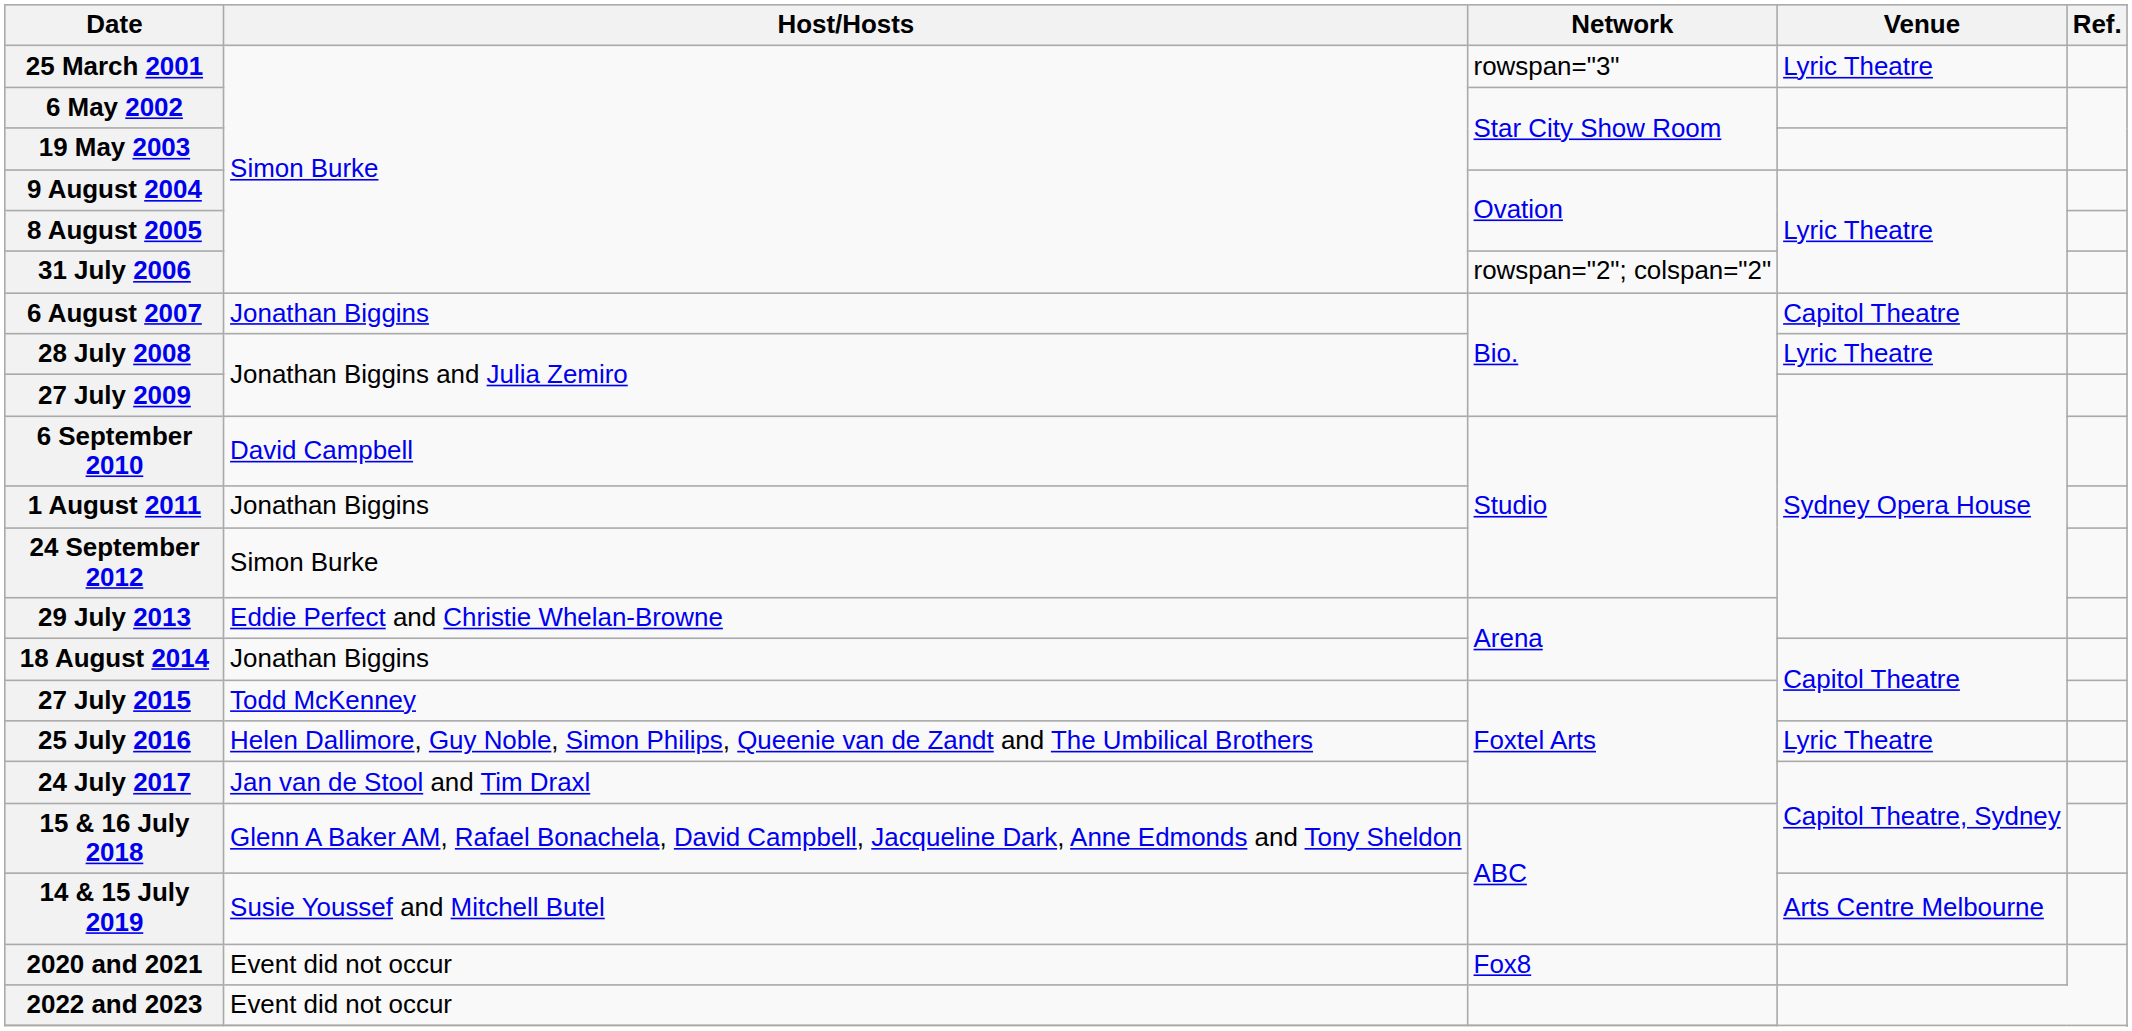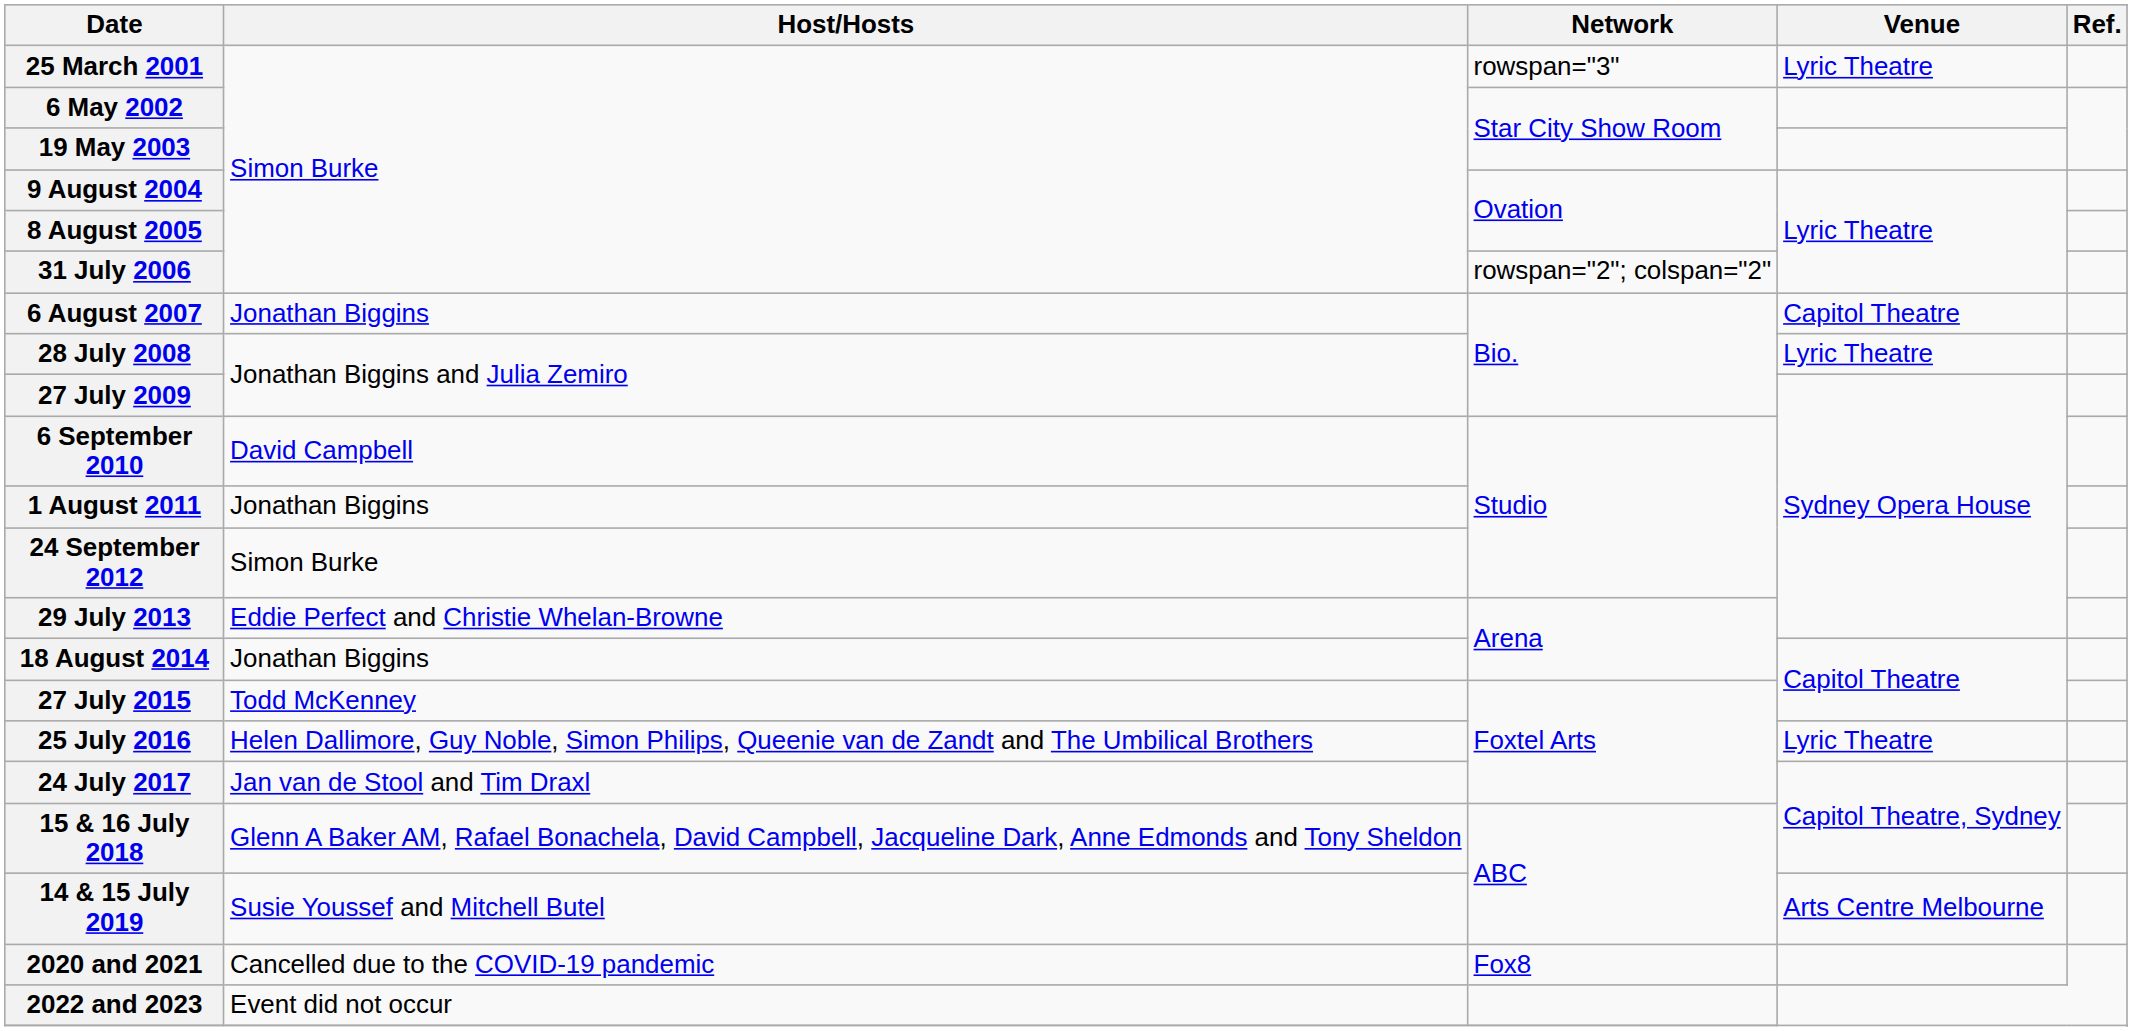(341, 963) Event did not occur -> (472, 963) Cancelled due to the COVID-19 pandemic
